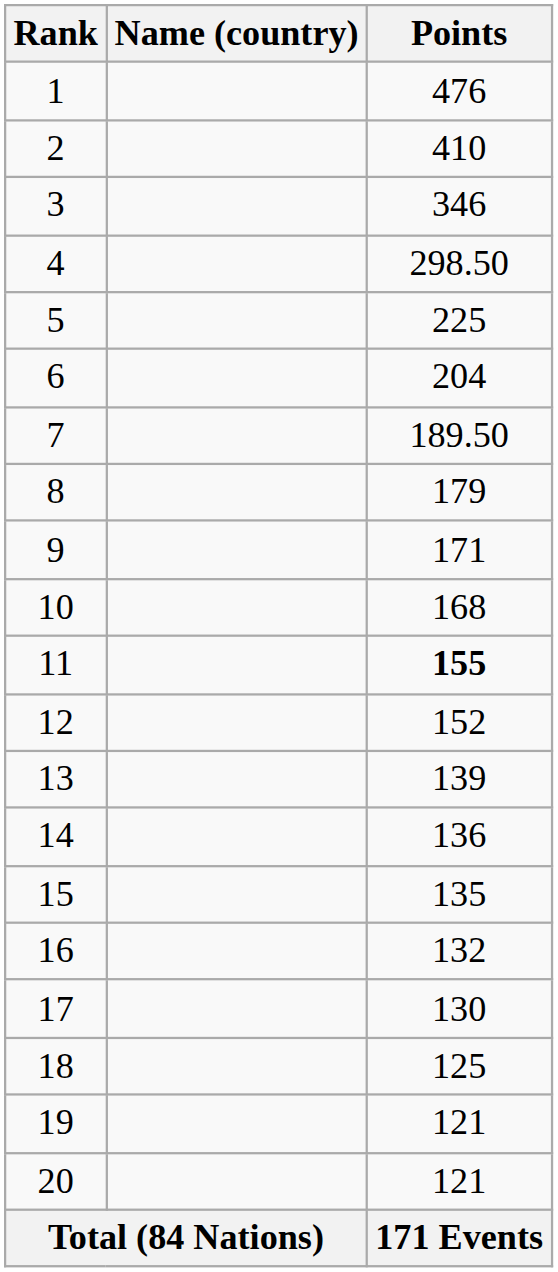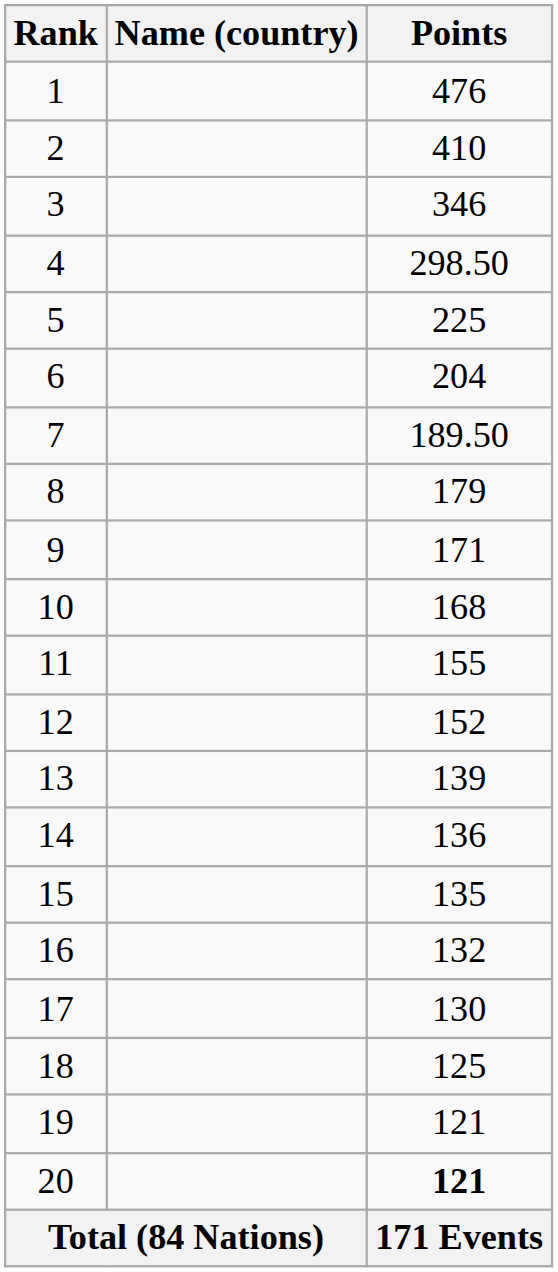(459, 663) bold -> (459, 663) normal
(459, 1180) normal -> (459, 1180) bold
